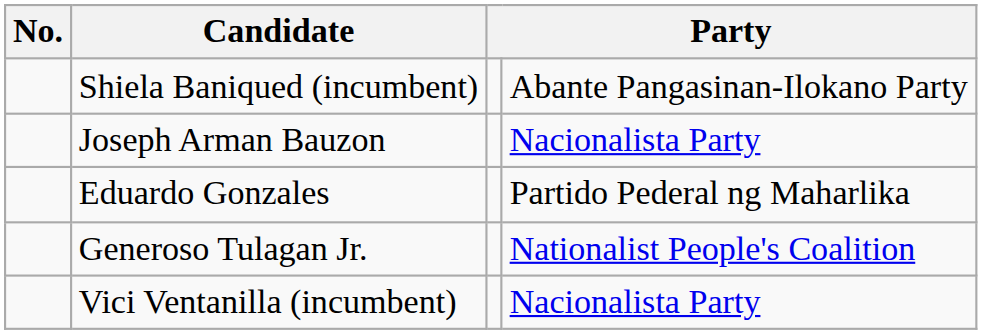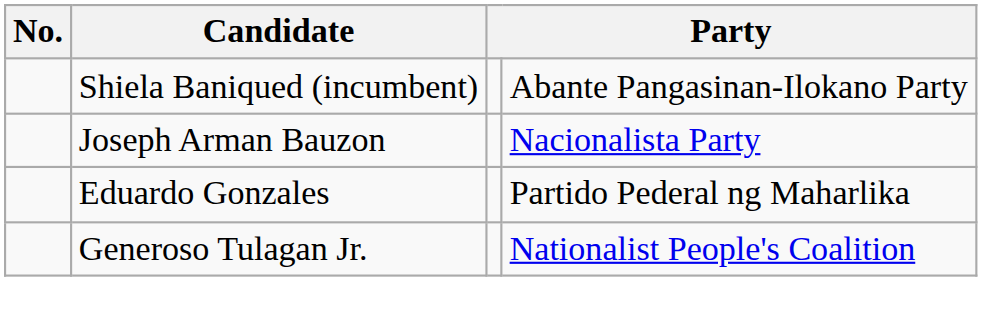- row: (268, 301)
